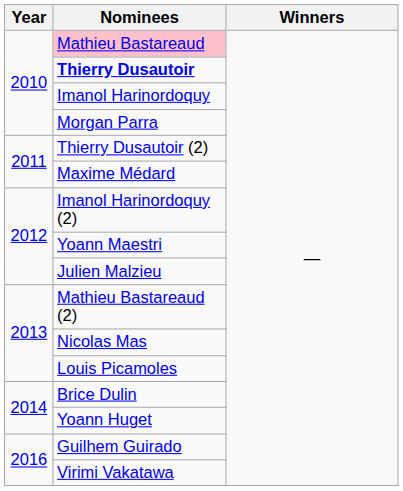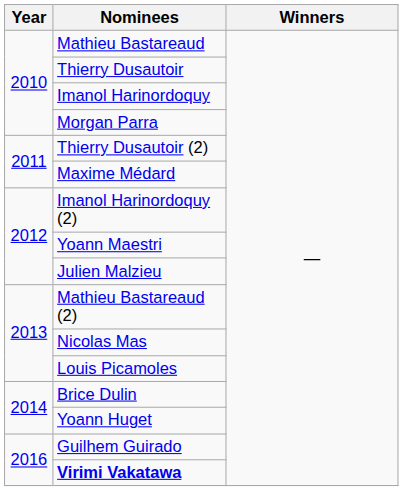(131, 43) pink background -> (131, 43) no background
(126, 69) bold -> (120, 69) normal
(115, 472) normal -> (119, 472) bold
